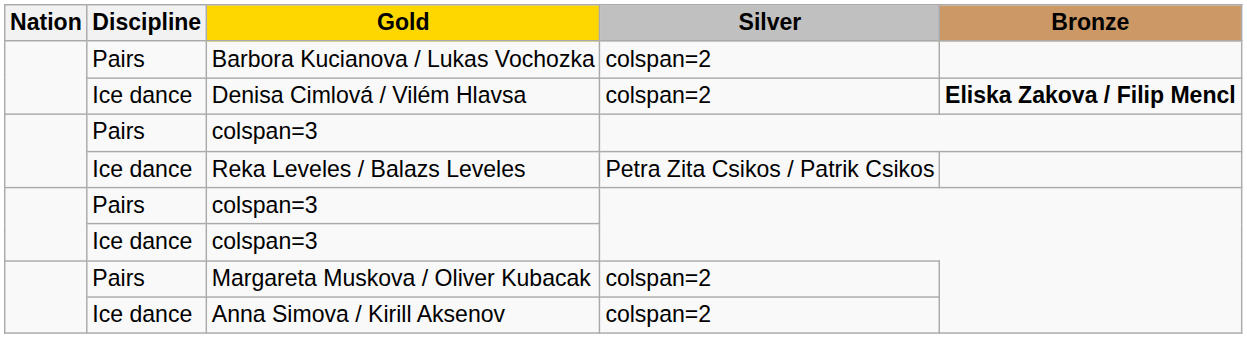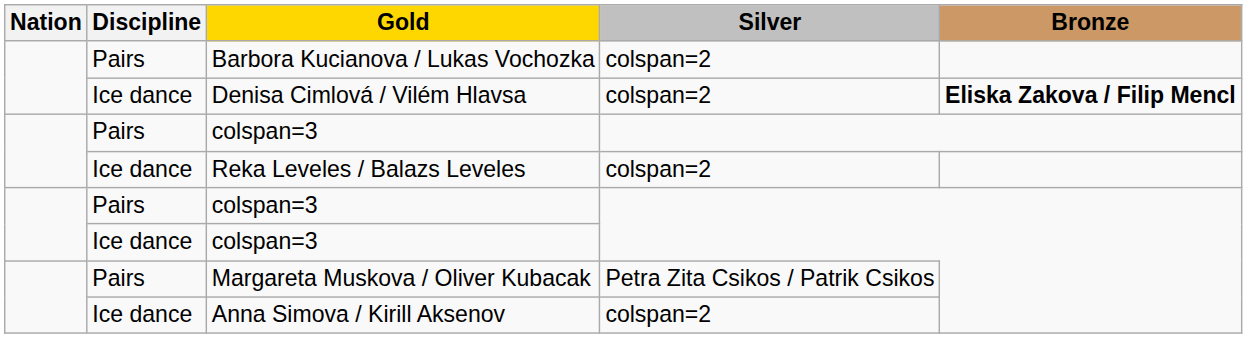(770, 168) Petra Zita Csikos / Patrik Csikos -> (658, 168) colspan=2
(658, 278) colspan=2 -> (770, 278) Petra Zita Csikos / Patrik Csikos
